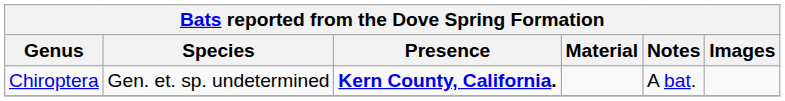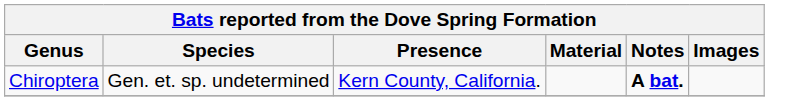(448, 80) bold -> (440, 80) normal
(672, 80) normal -> (657, 80) bold
